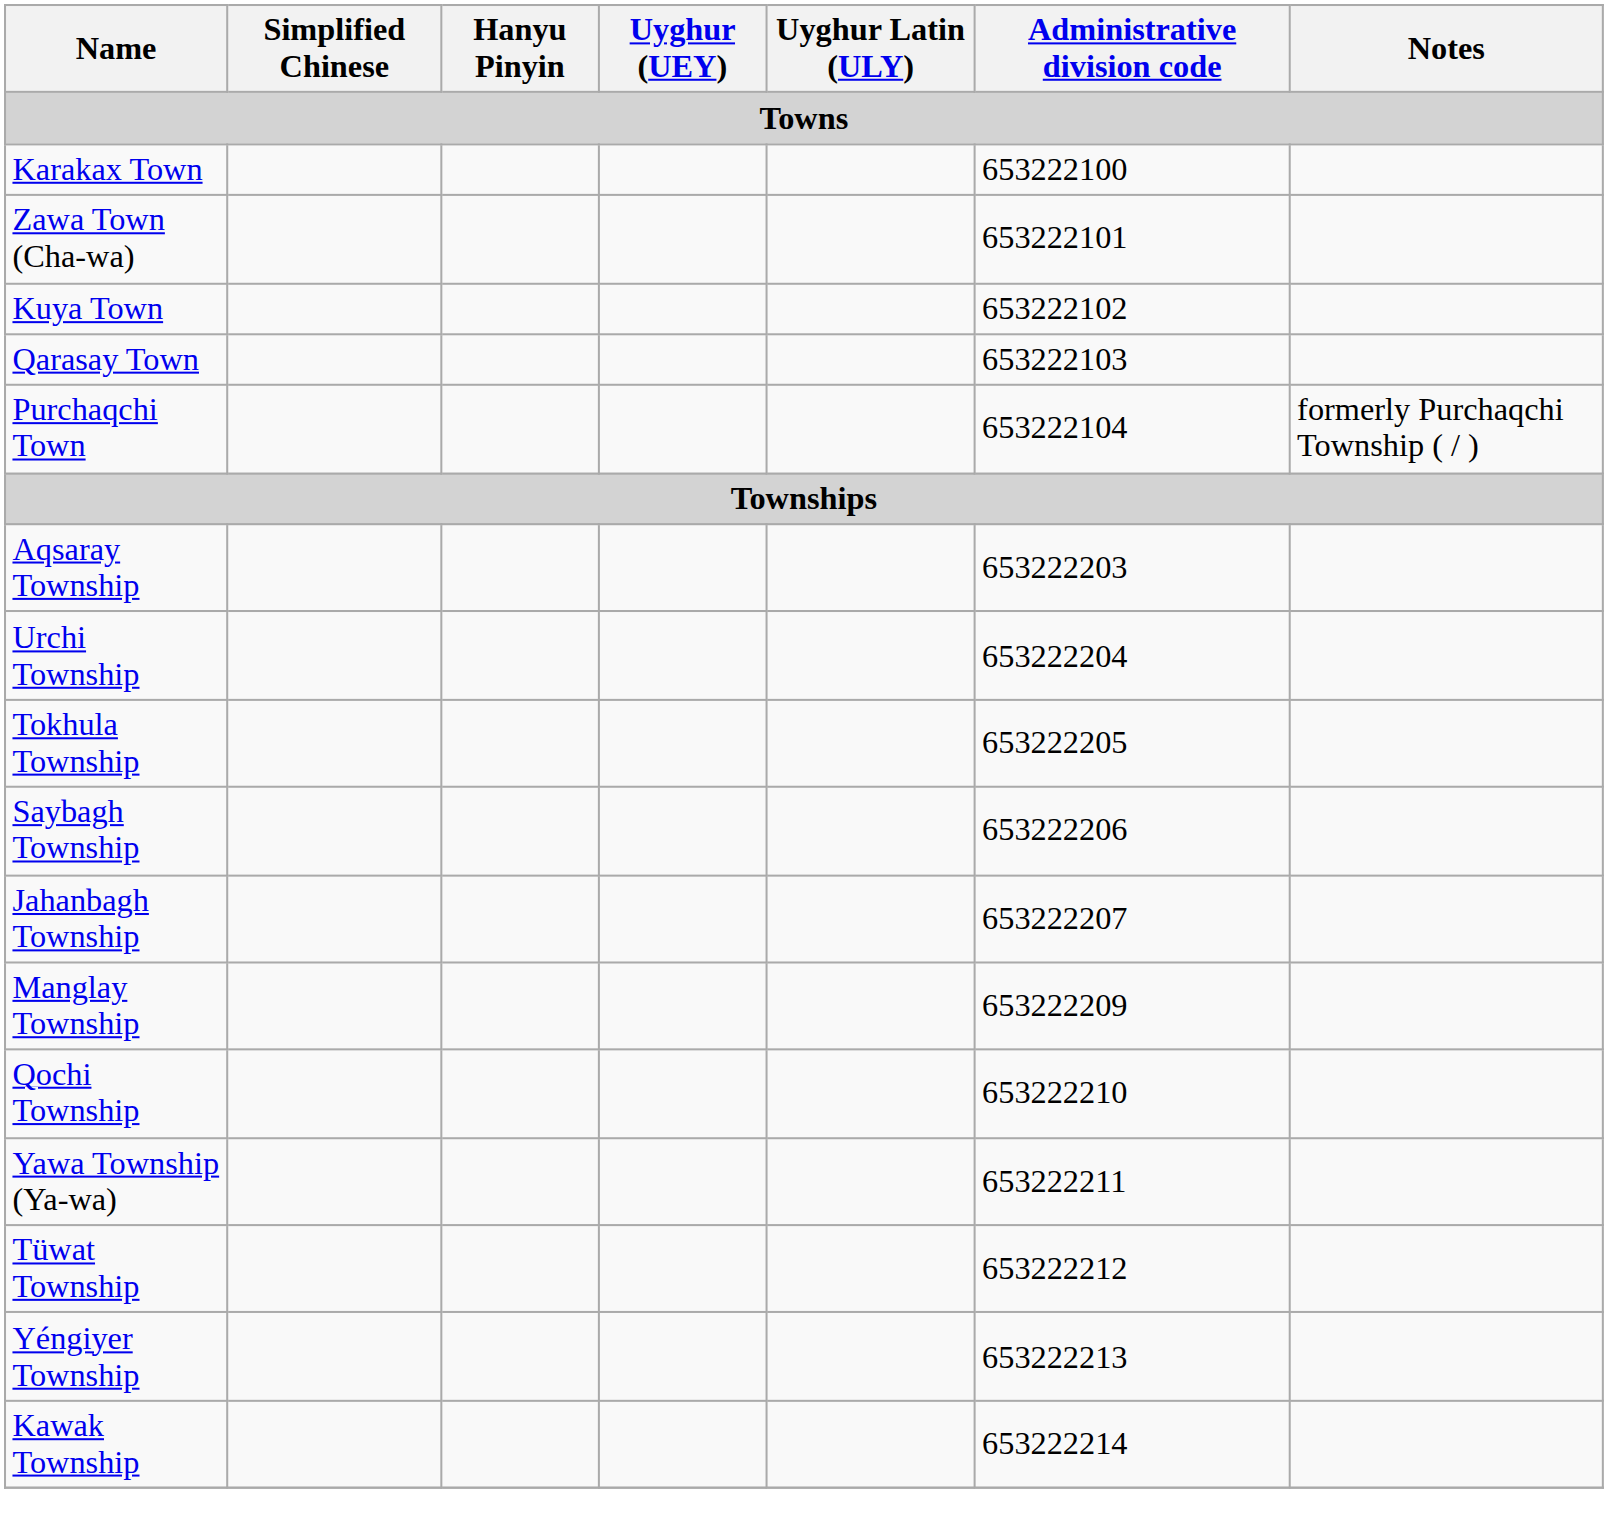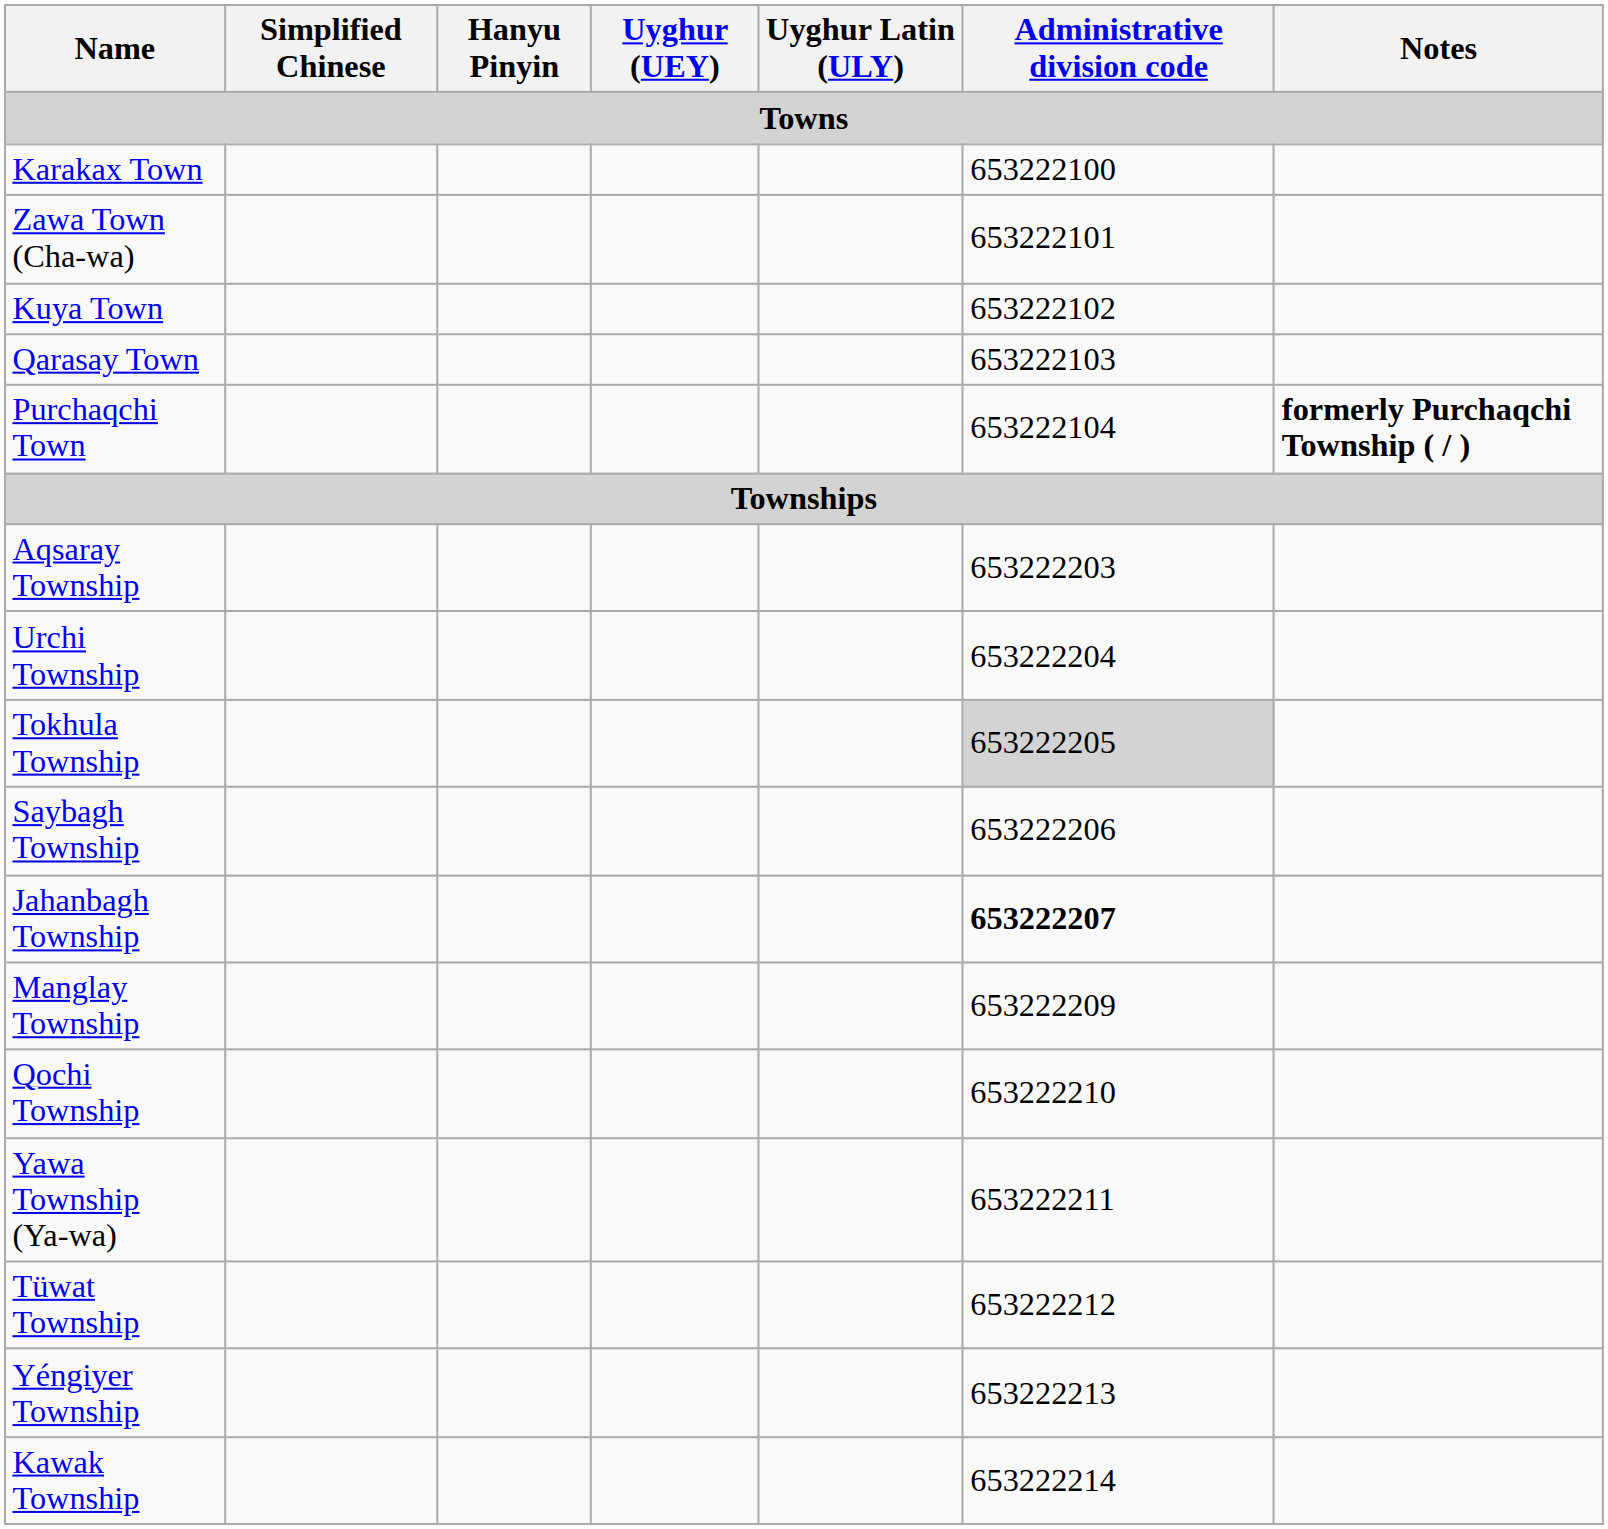(1430, 428) normal -> (1427, 428) bold
(1055, 742) no background -> (1043, 742) lightgrey background
(1055, 917) normal -> (1043, 917) bold
